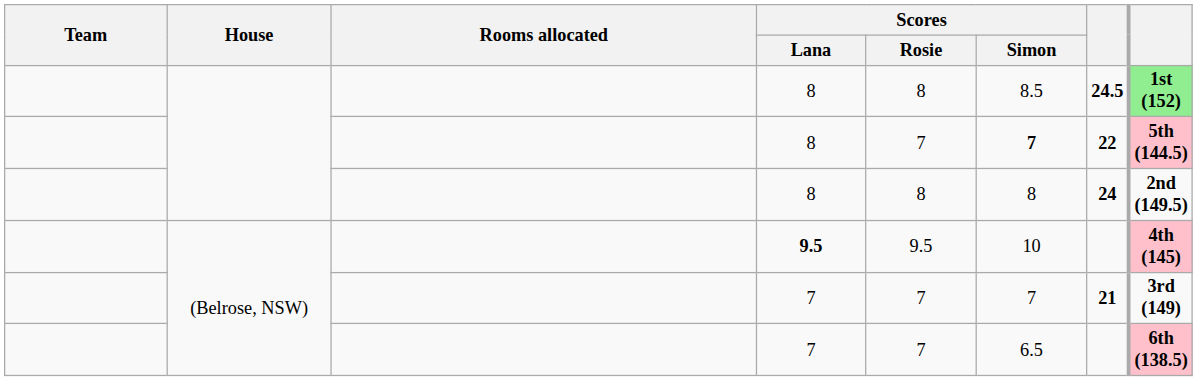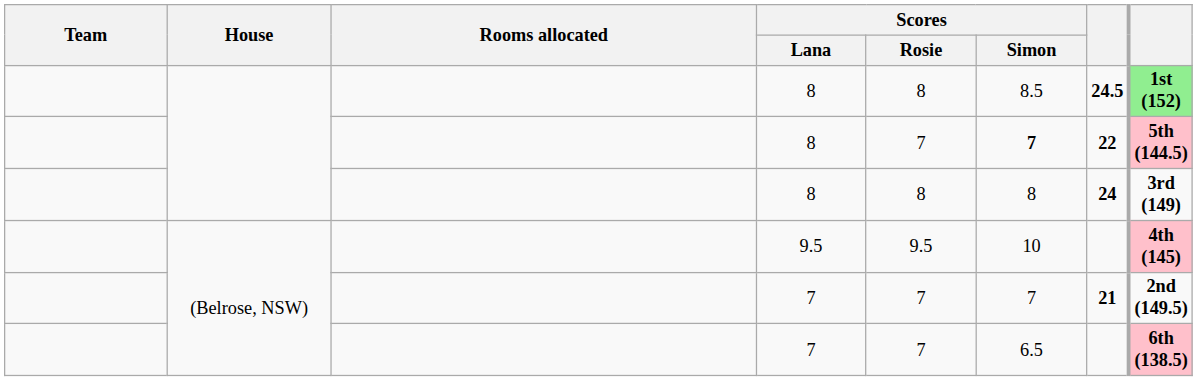(1161, 194) 2nd (149.5) -> (1161, 194) 3rd (149)
(811, 246) bold -> (811, 246) normal
(1161, 298) 3rd (149) -> (1161, 298) 2nd (149.5)
